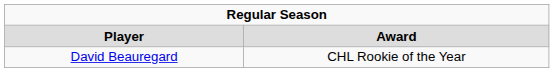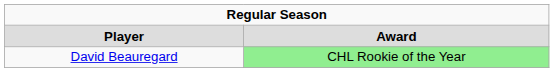(396, 57) no background -> (396, 57) lightgreen background
